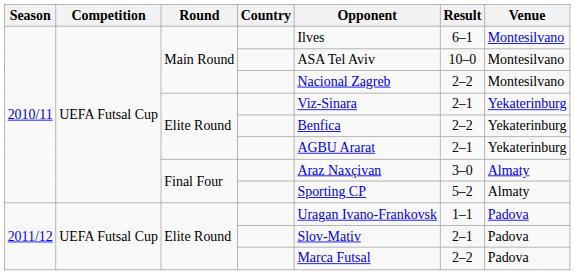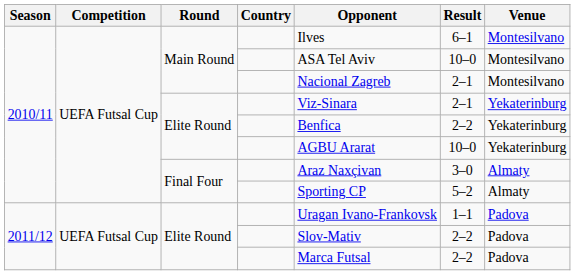(462, 81) 2–2 -> (462, 81) 2–1
(462, 147) 2–1 -> (462, 147) 10–0
(462, 236) 2–1 -> (462, 236) 2–2
